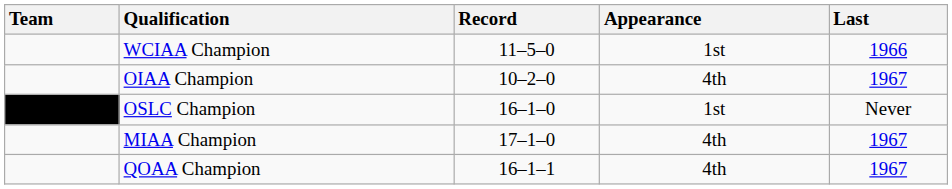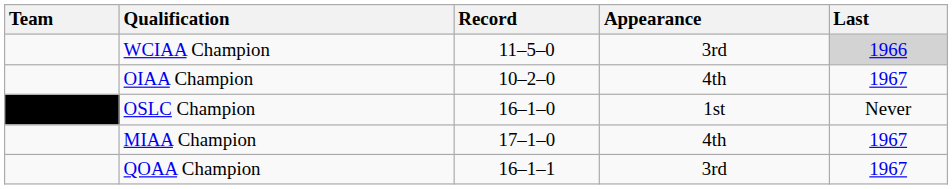(714, 49) 1st -> (714, 49) 3rd
(888, 49) no background -> (888, 49) lightgrey background
(714, 169) 4th -> (714, 169) 3rd
